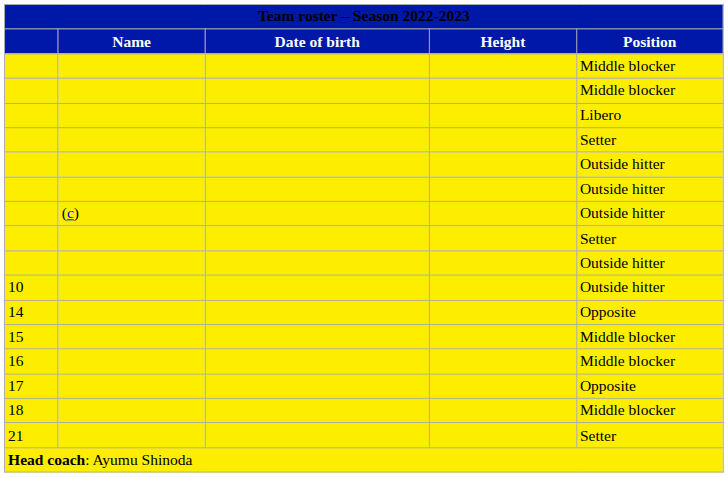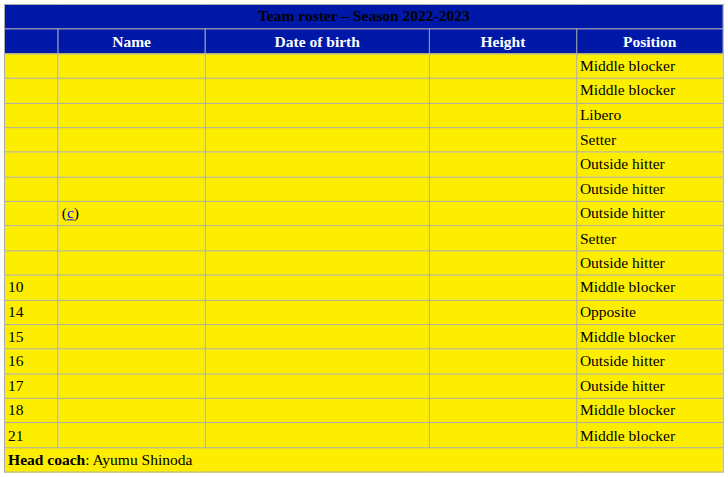(622, 287) Outside hitter -> (628, 287) Middle blocker
(628, 361) Middle blocker -> (622, 361) Outside hitter
(608, 386) Opposite -> (622, 386) Outside hitter
(598, 435) Setter -> (628, 435) Middle blocker
